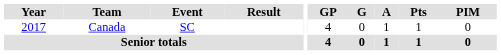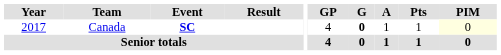(187, 27) normal -> (187, 27) bold
(362, 27) normal -> (362, 27) bold
(468, 27) no background -> (468, 27) lightyellow background
